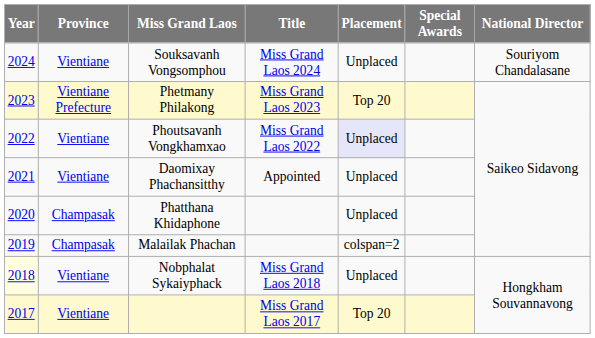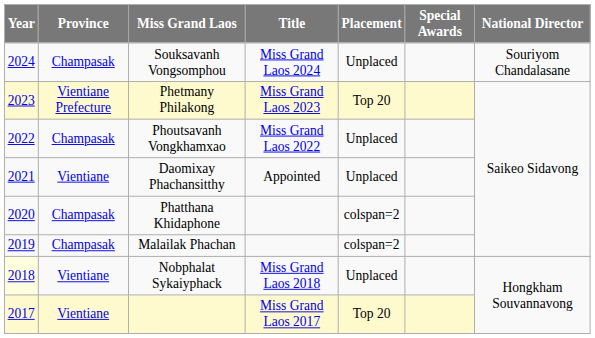(83, 62) Vientiane -> (83, 62) Champasak
(83, 138) Vientiane -> (83, 138) Champasak
(372, 138) lavender background -> (372, 138) no background
(372, 215) Unplaced -> (372, 215) colspan=2
